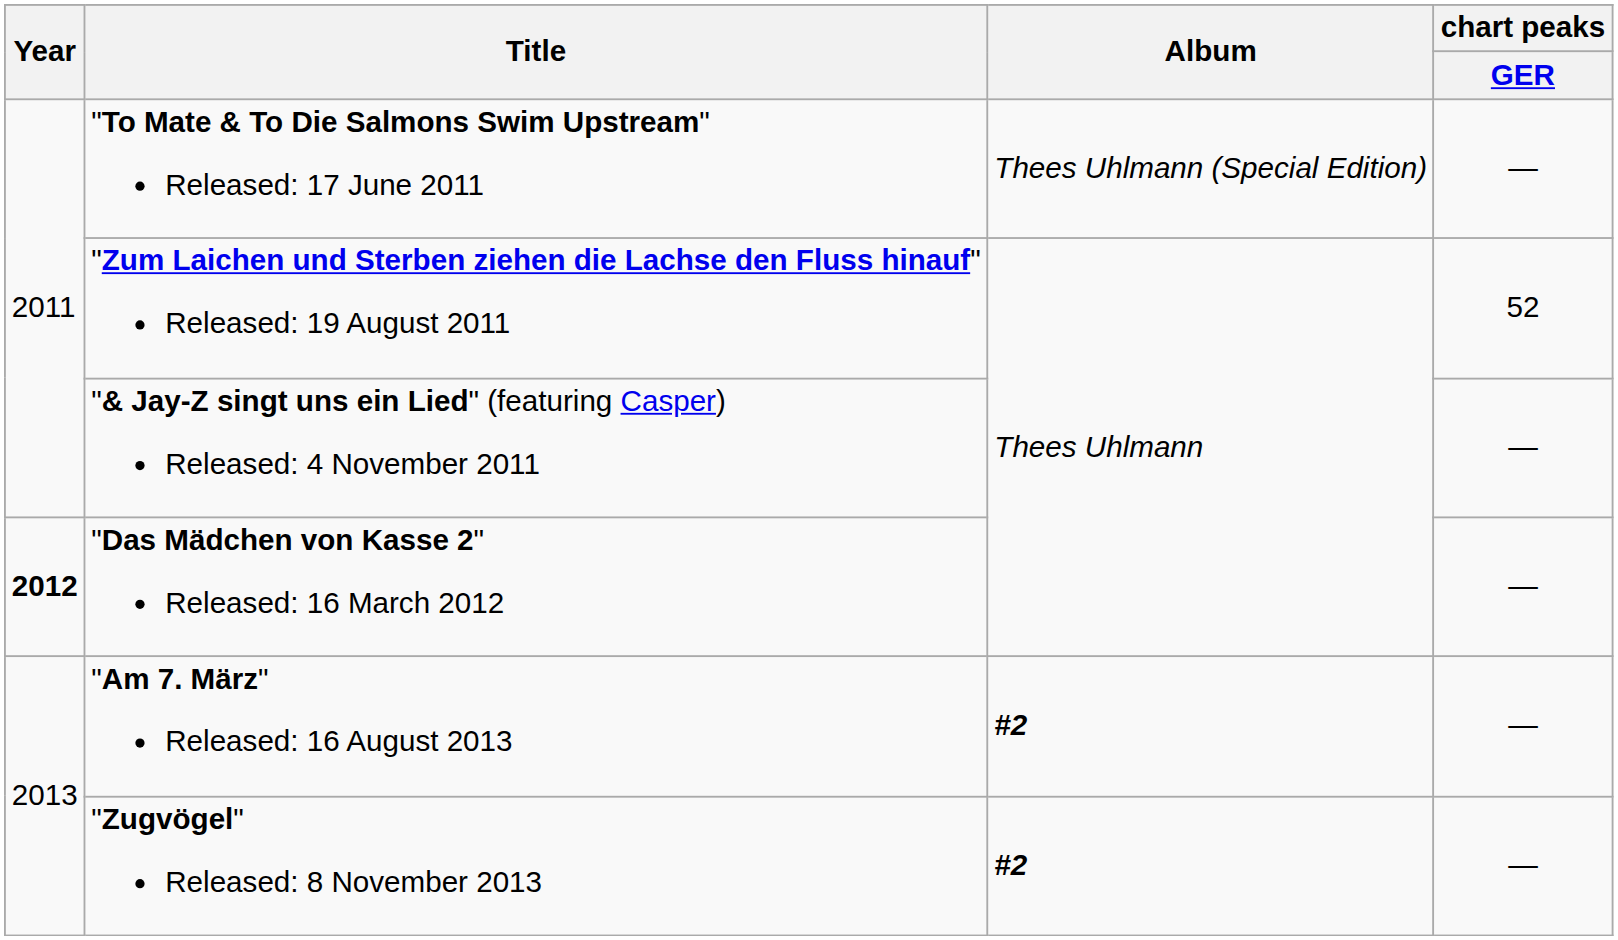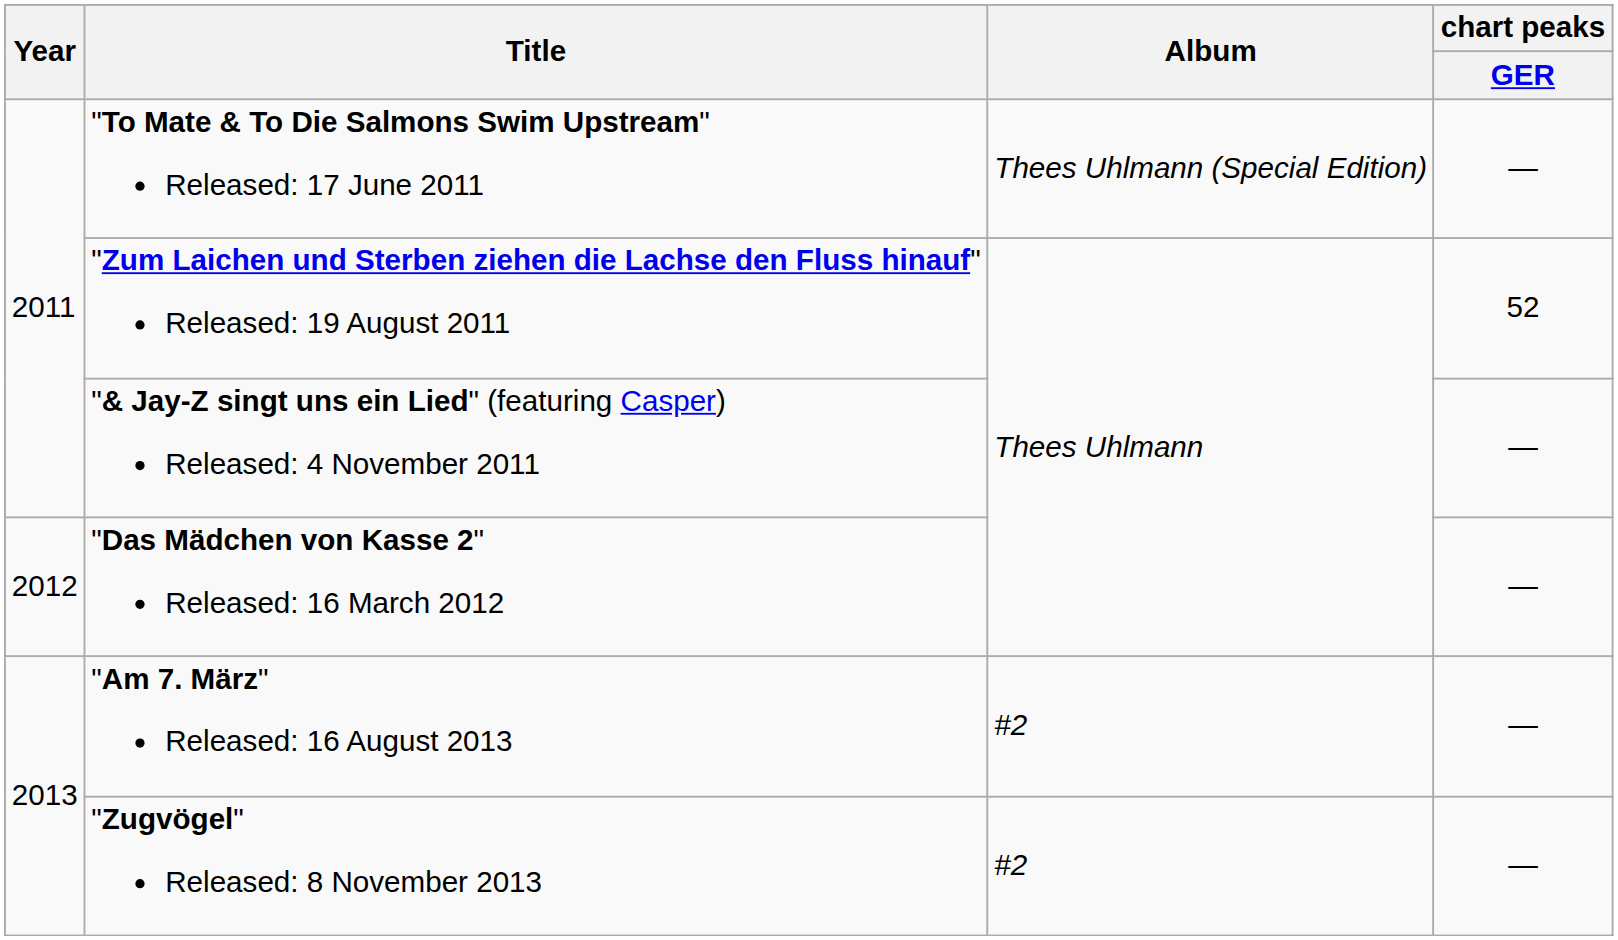(45, 586) bold -> (45, 586) normal
(1011, 725) bold -> (1011, 725) normal
(1011, 865) bold -> (1011, 865) normal
